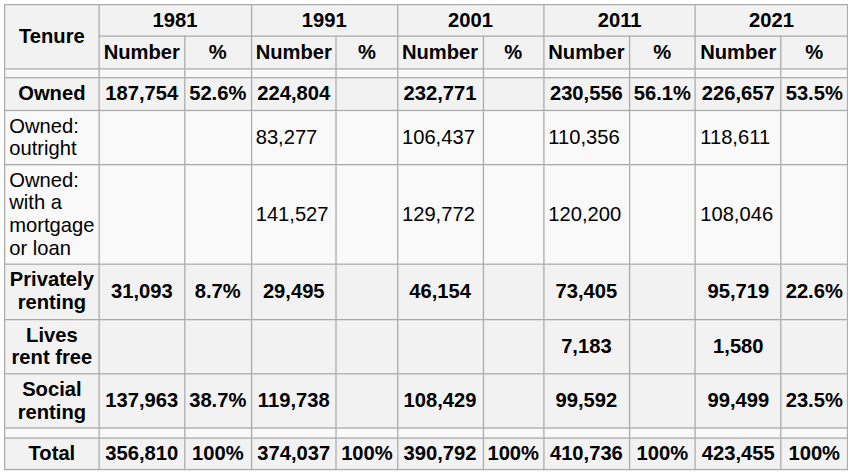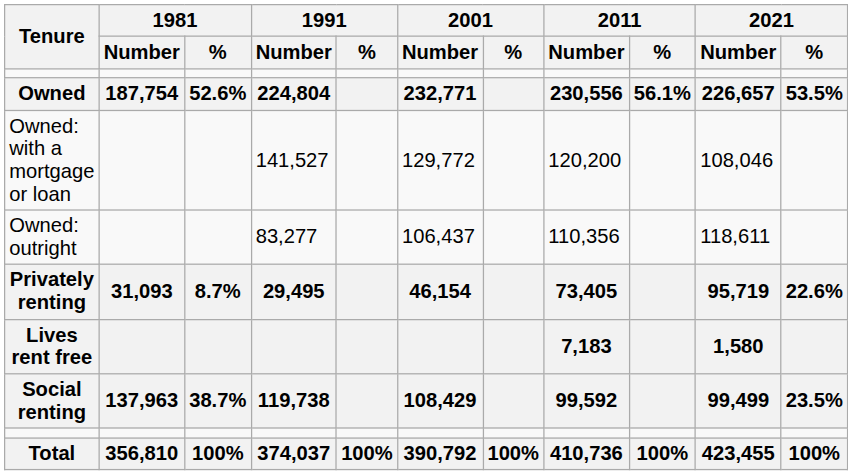rows swapped: (44, 137) <-> (52, 214)
